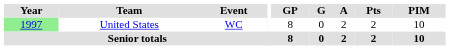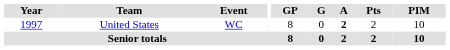(31, 24) lightgreen background -> (31, 24) no background
(344, 24) normal -> (344, 24) bold
